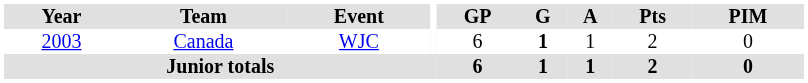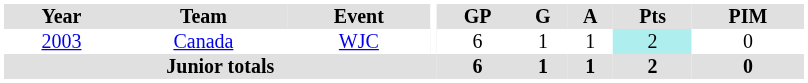(543, 41) bold -> (543, 41) normal
(653, 41) no background -> (653, 41) paleturquoise background
